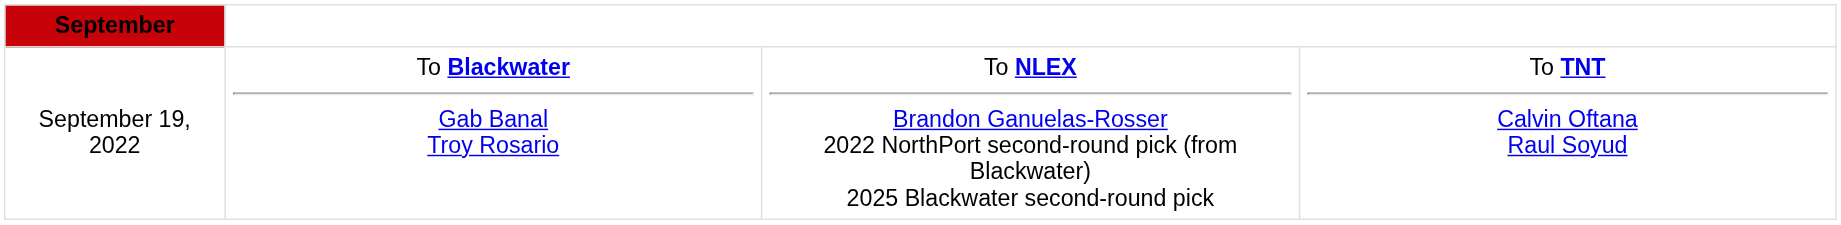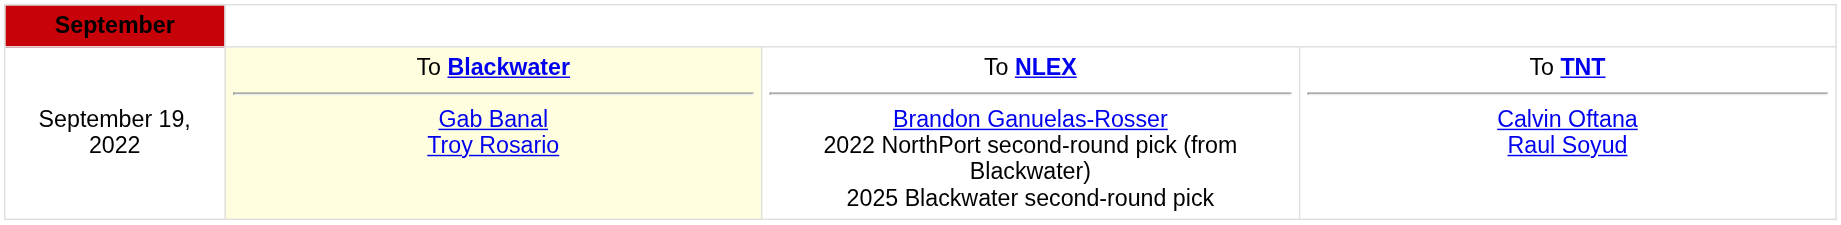(493, 106) no background -> (493, 106) lightyellow background
